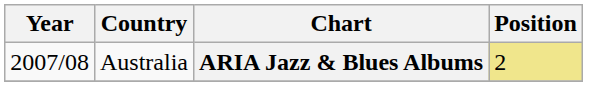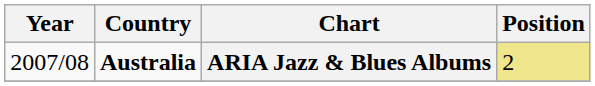(144, 61) normal -> (148, 61) bold
